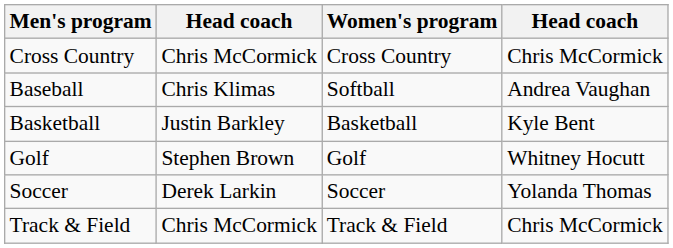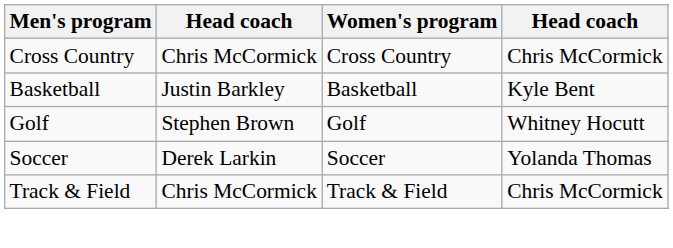- row: (47, 89)
